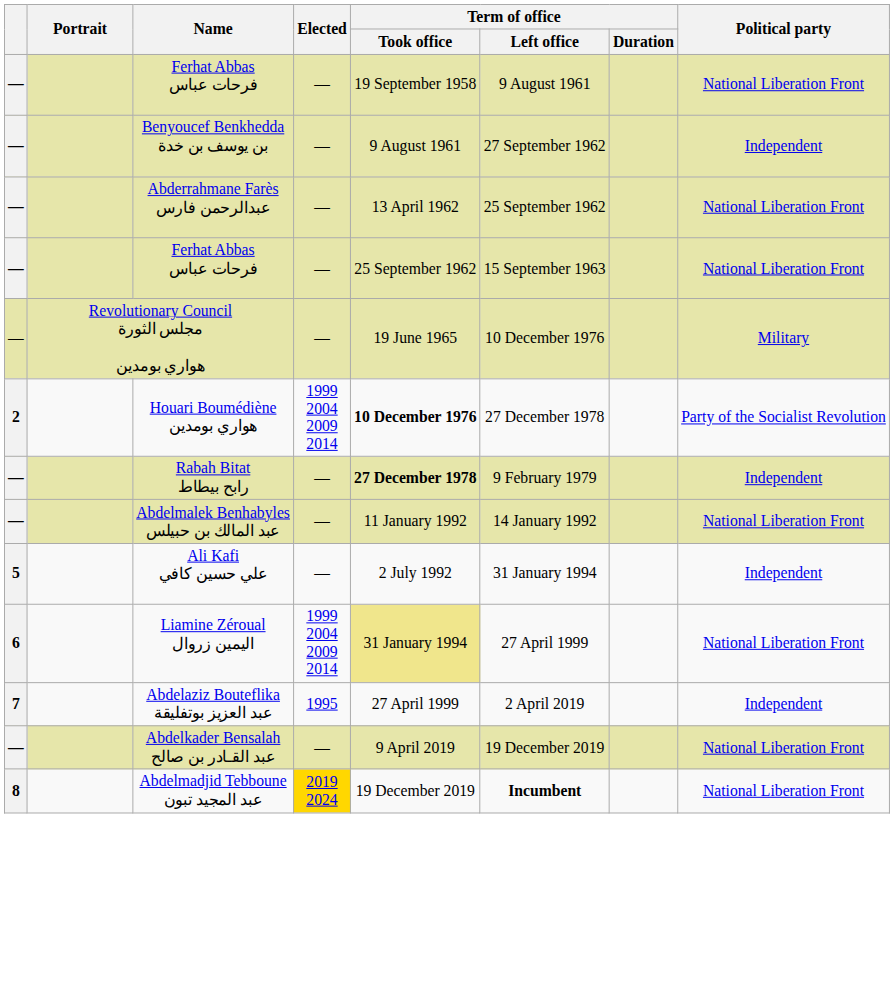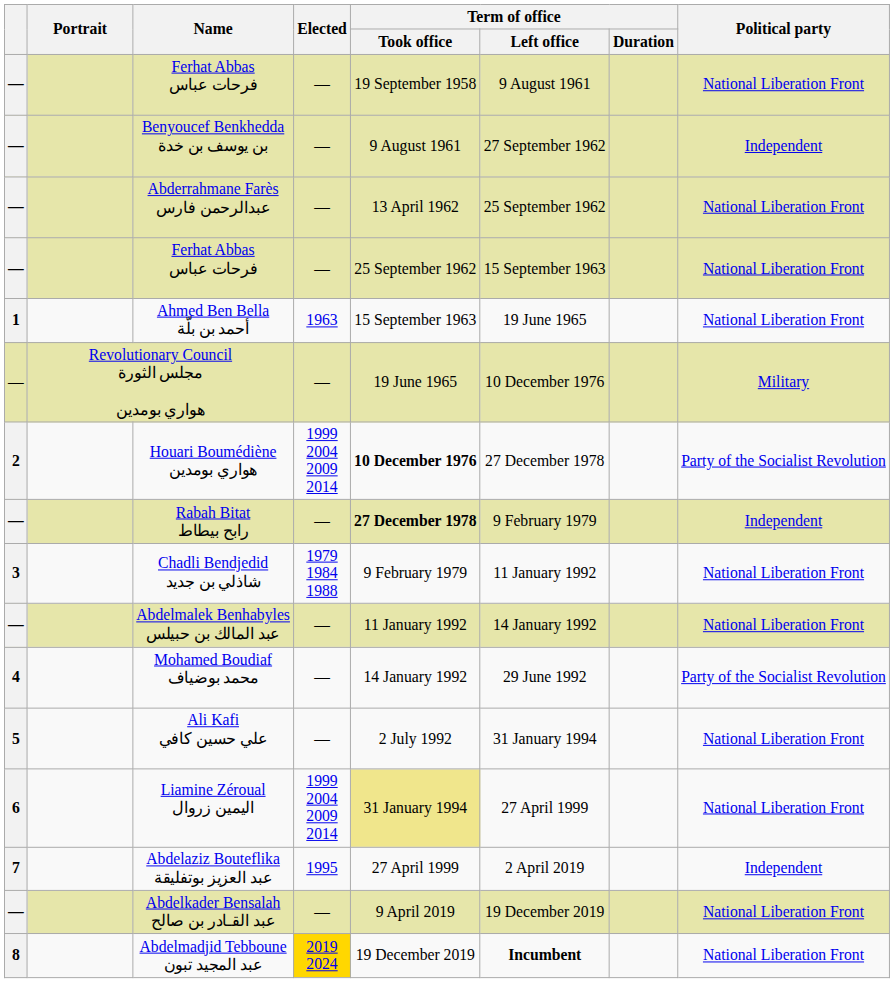+ row: (16, 320)
+ row: (16, 573)
+ row: (16, 677)
(783, 573) Independent -> (783, 738) National Liberation Front
